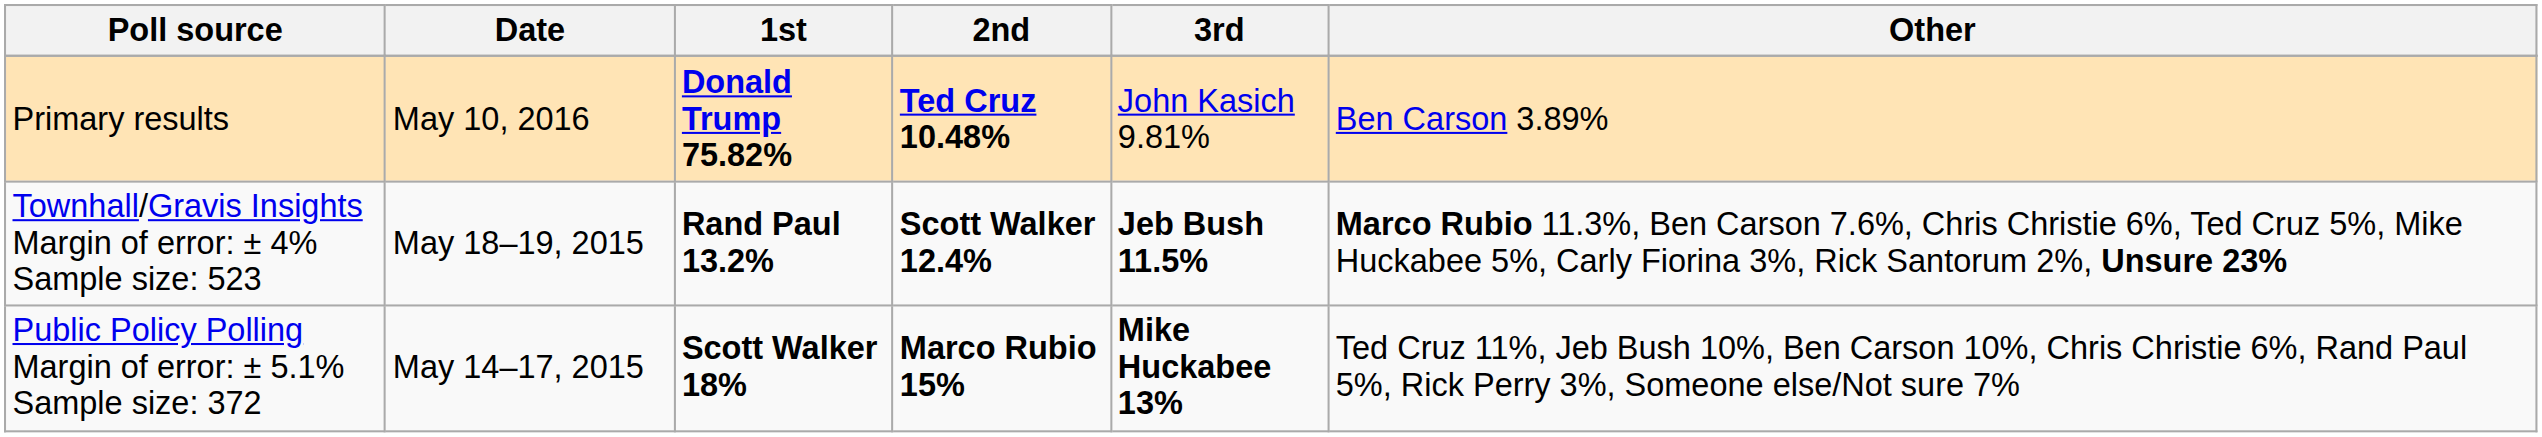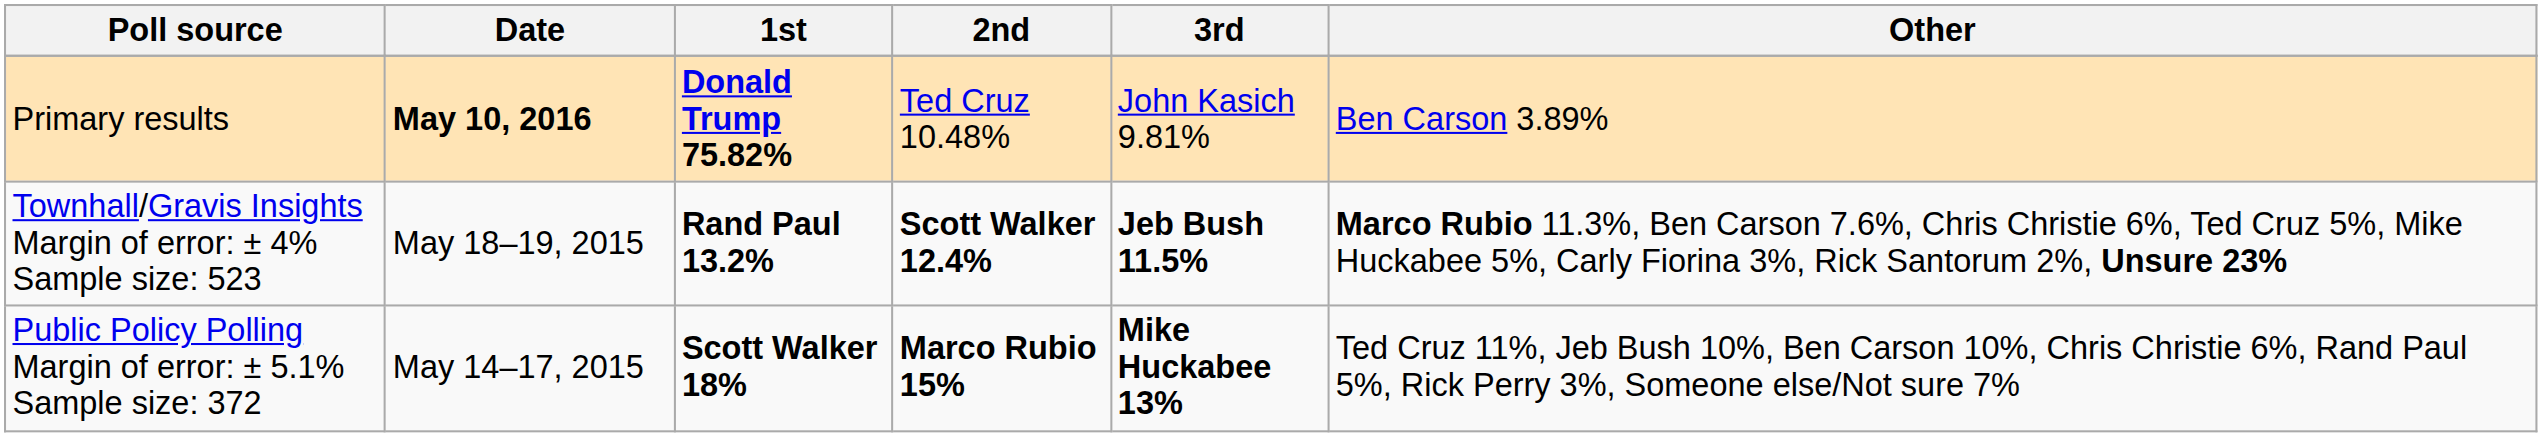(491, 118) normal -> (492, 118) bold
(968, 118) bold -> (965, 118) normal
